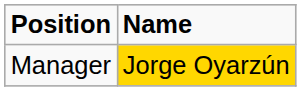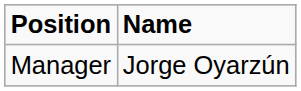(206, 65) gold background -> (206, 65) no background
